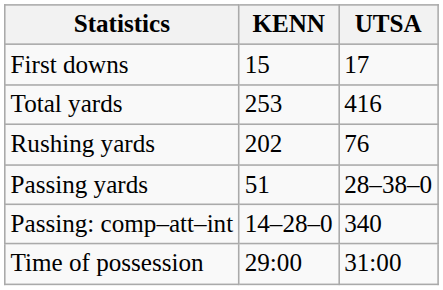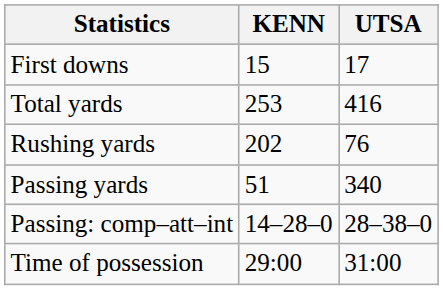(388, 183) 28–38–0 -> (363, 183) 340
(363, 223) 340 -> (388, 223) 28–38–0
